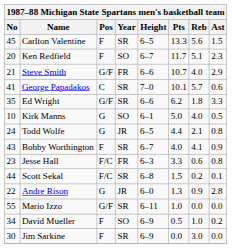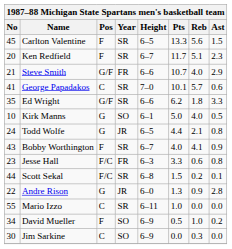(123, 57) SO -> (123, 57) SR
(106, 206) G/F -> (102, 206) C
(101, 236) F -> (102, 236) C
(123, 236) SR -> (123, 236) SO
(197, 236) 3.0 -> (197, 236) 0.3
